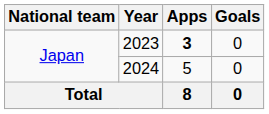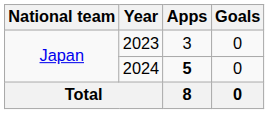(187, 43) bold -> (187, 43) normal
(187, 69) normal -> (187, 69) bold
